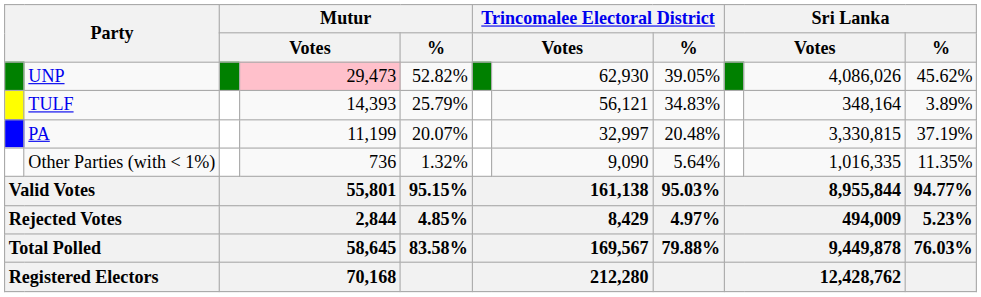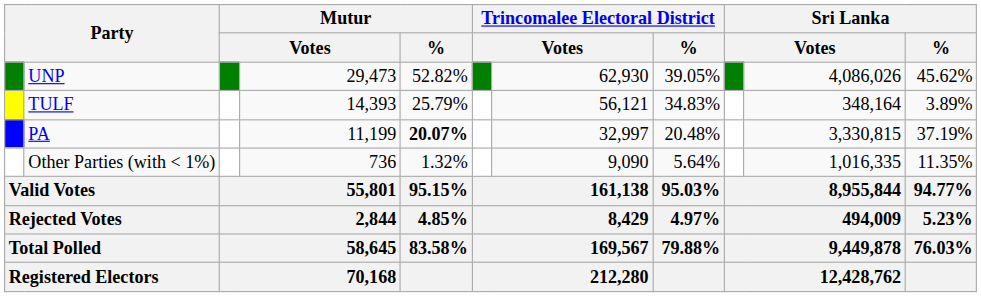(371, 76) pink background -> (371, 76) no background
(440, 133) normal -> (438, 133) bold
